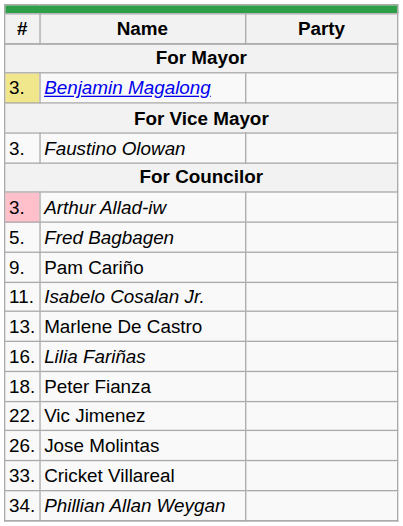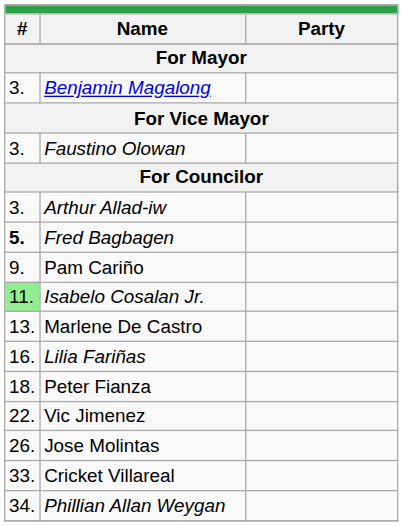(17, 88) khaki background -> (17, 88) no background
(17, 208) pink background -> (17, 208) no background
(17, 237) normal -> (17, 237) bold
(21, 297) no background -> (21, 297) lightgreen background
